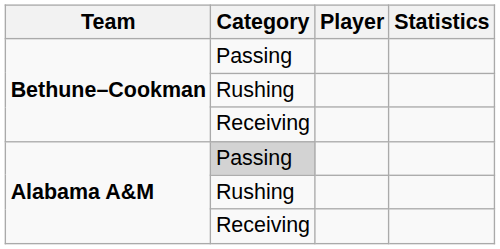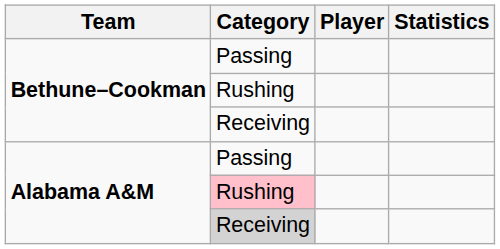(254, 157) lightgrey background -> (254, 157) no background
(255, 191) no background -> (255, 191) pink background
(263, 225) no background -> (263, 225) lightgrey background
